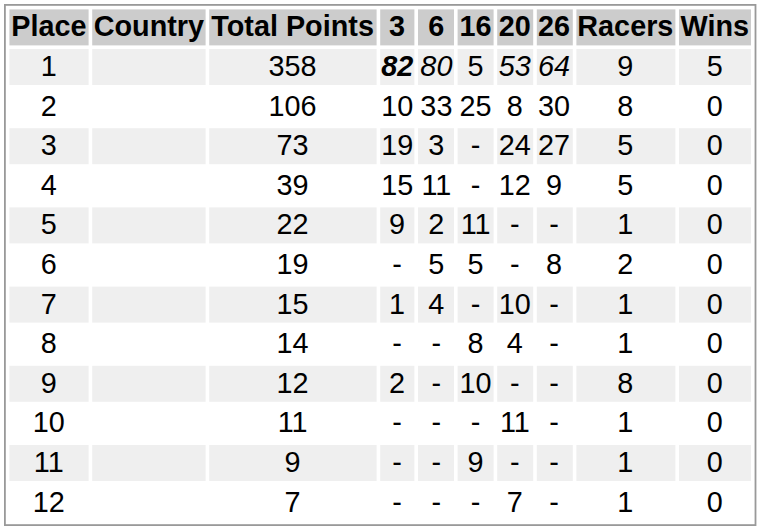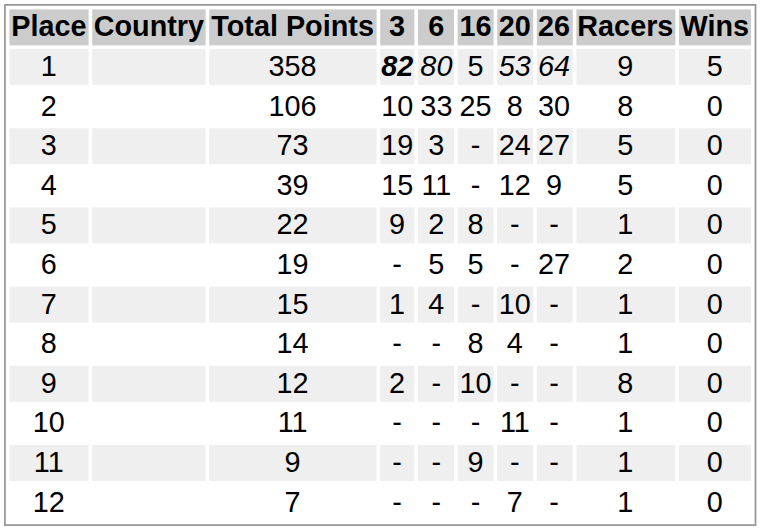(476, 224) 11 -> (476, 224) 8
(554, 264) 8 -> (554, 264) 27
